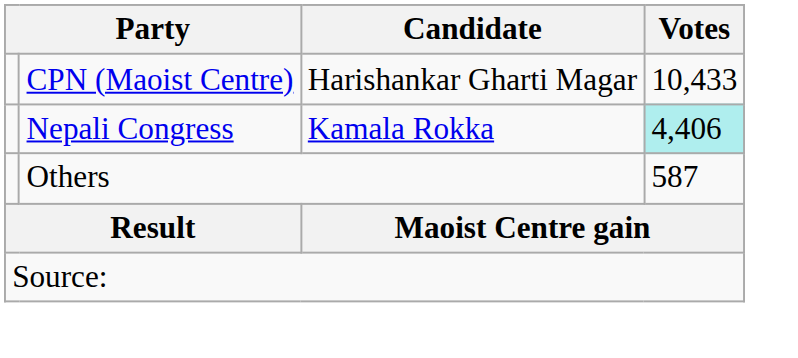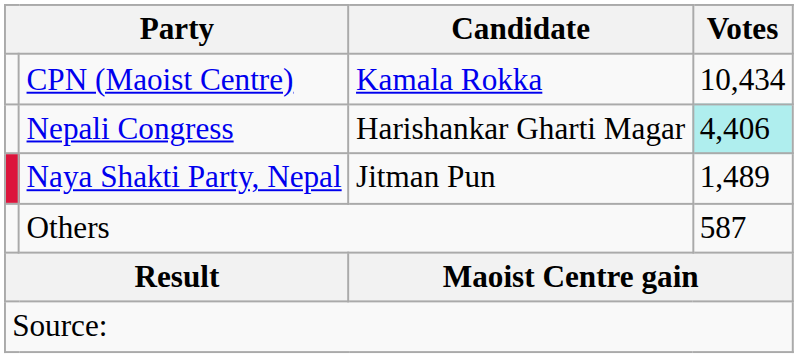(472, 78) Harishankar Gharti Magar -> (449, 78) Kamala Rokka
(694, 78) 10,433 -> (743, 78) 10,434
(401, 128) Kamala Rokka -> (521, 128) Harishankar Gharti Magar
+ row: (184, 177)
